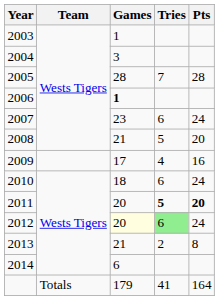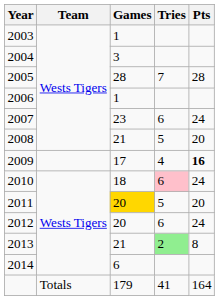(116, 98) bold -> (116, 98) normal
(198, 160) normal -> (198, 160) bold
(161, 181) no background -> (161, 181) pink background
(119, 202) no background -> (119, 202) gold background
(161, 202) bold -> (161, 202) normal
(198, 202) bold -> (198, 202) normal
(119, 222) lightyellow background -> (119, 222) no background
(161, 222) lightgreen background -> (161, 222) no background
(161, 243) no background -> (161, 243) lightgreen background
